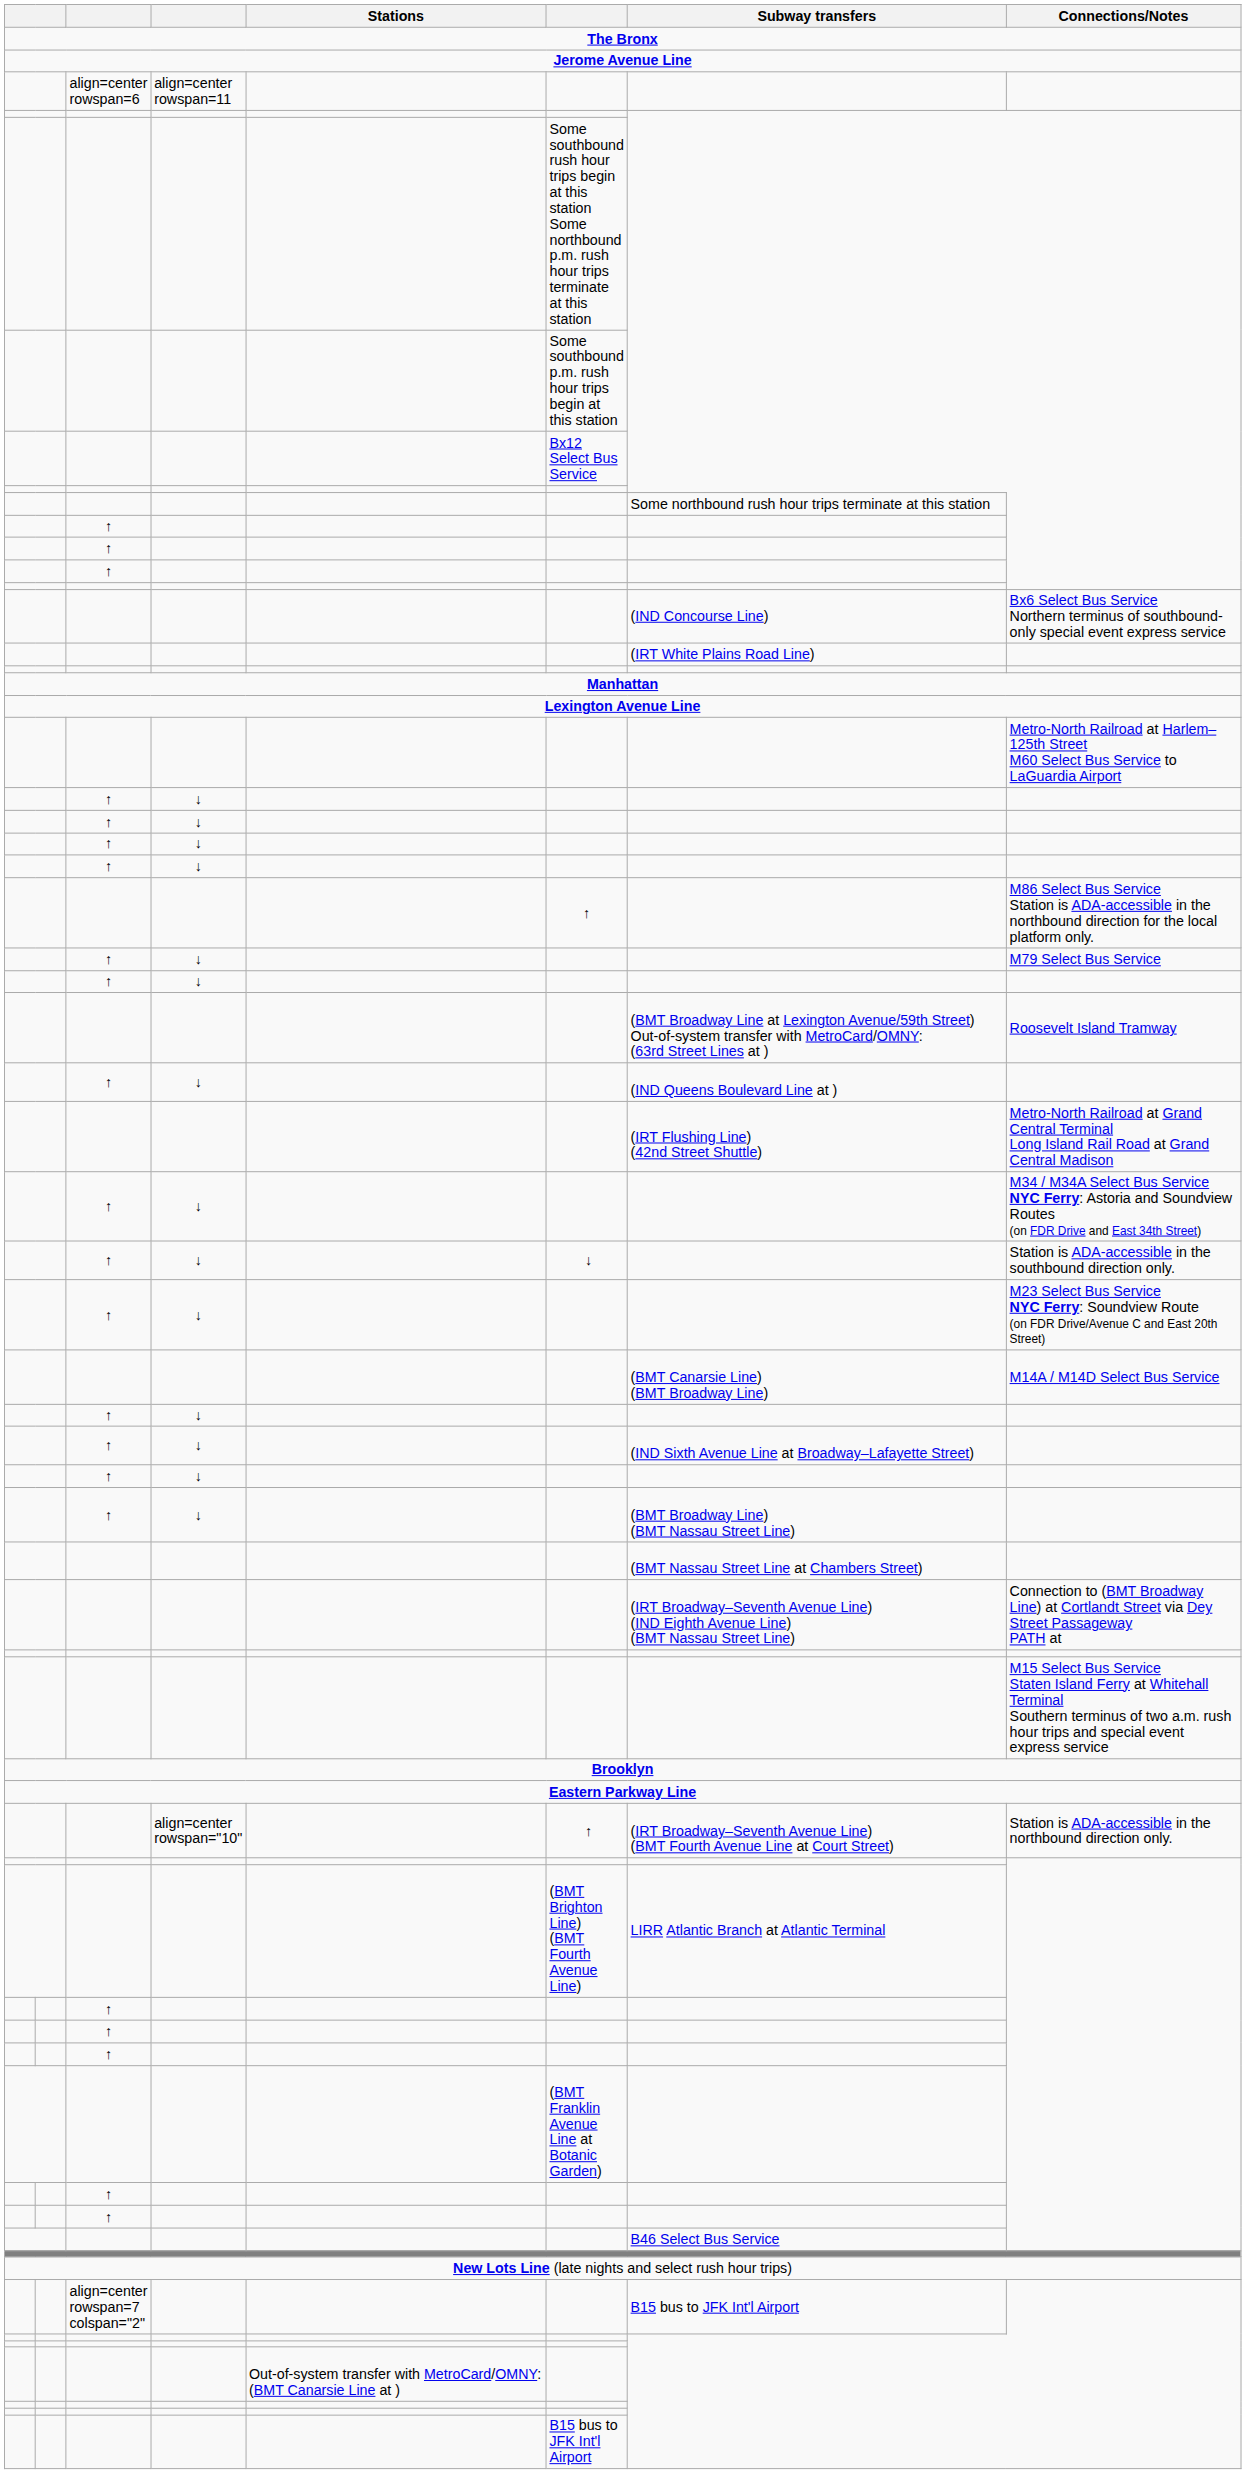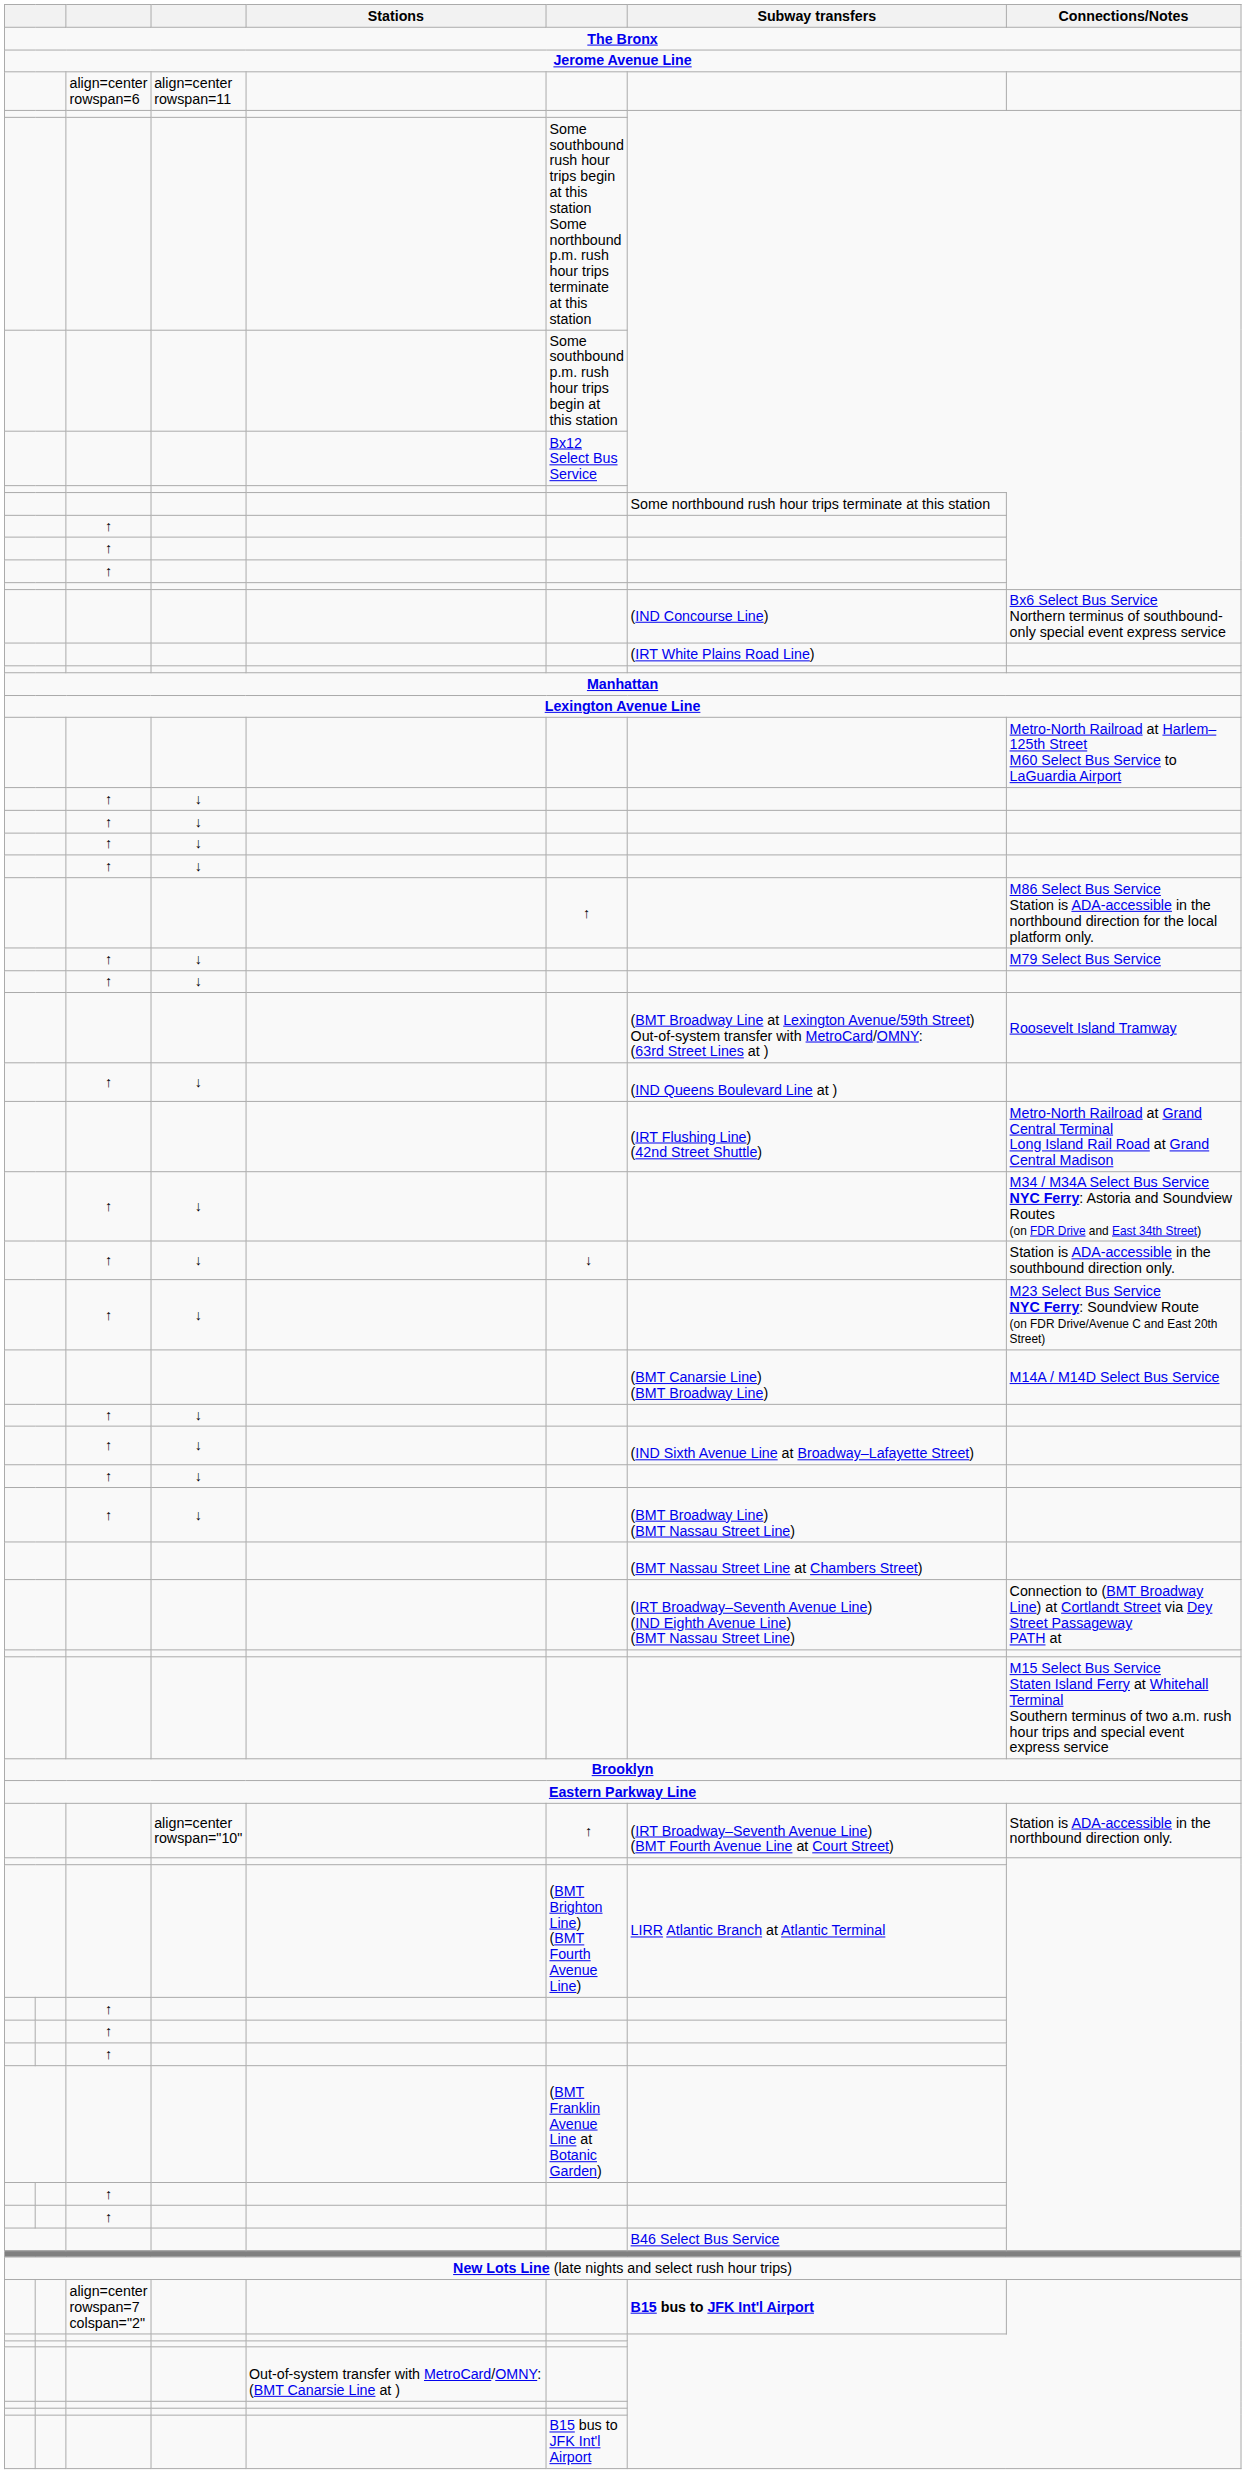(715, 2307) normal -> (722, 2307) bold
